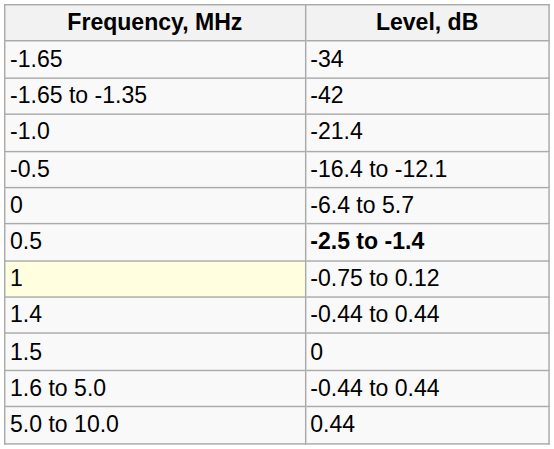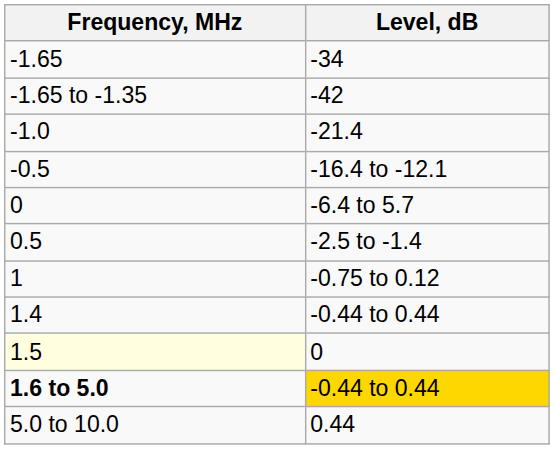(367, 242) bold -> (366, 242) normal
(16, 278) lightyellow background -> (16, 278) no background
(26, 351) no background -> (26, 351) lightyellow background
(58, 388) normal -> (59, 388) bold
(375, 388) no background -> (375, 388) gold background
